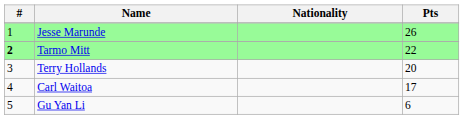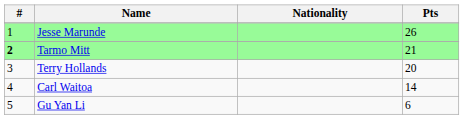(411, 50) 22 -> (411, 50) 21
(411, 87) 17 -> (411, 87) 14
